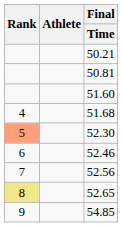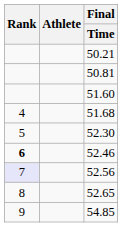(22, 133) lightsalmon background -> (22, 133) no background
(22, 152) normal -> (22, 152) bold
(22, 172) no background -> (22, 172) lavender background
(22, 192) khaki background -> (22, 192) no background
